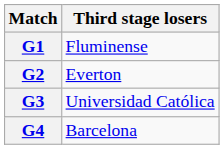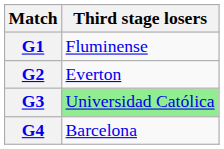(140, 102) no background -> (140, 102) lightgreen background
